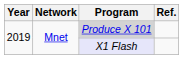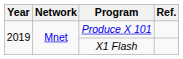(117, 29) lightgrey background -> (117, 29) no background
(117, 46) lavender background -> (117, 46) no background
